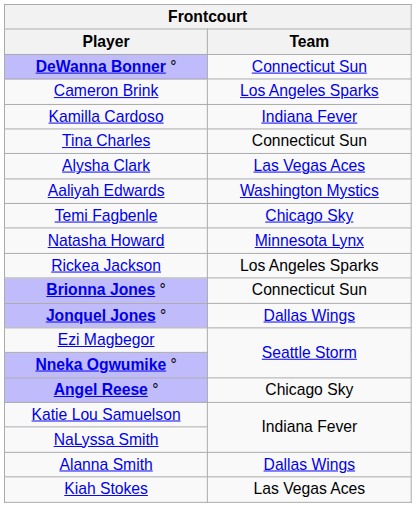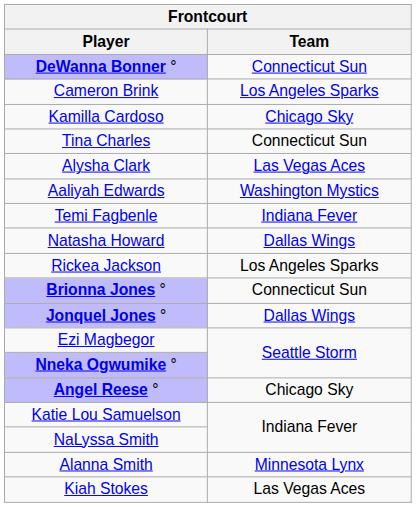(309, 116) Indiana Fever -> (309, 116) Chicago Sky
(309, 215) Chicago Sky -> (309, 215) Indiana Fever
(309, 240) Minnesota Lynx -> (309, 240) Dallas Wings
(309, 464) Dallas Wings -> (309, 464) Minnesota Lynx
